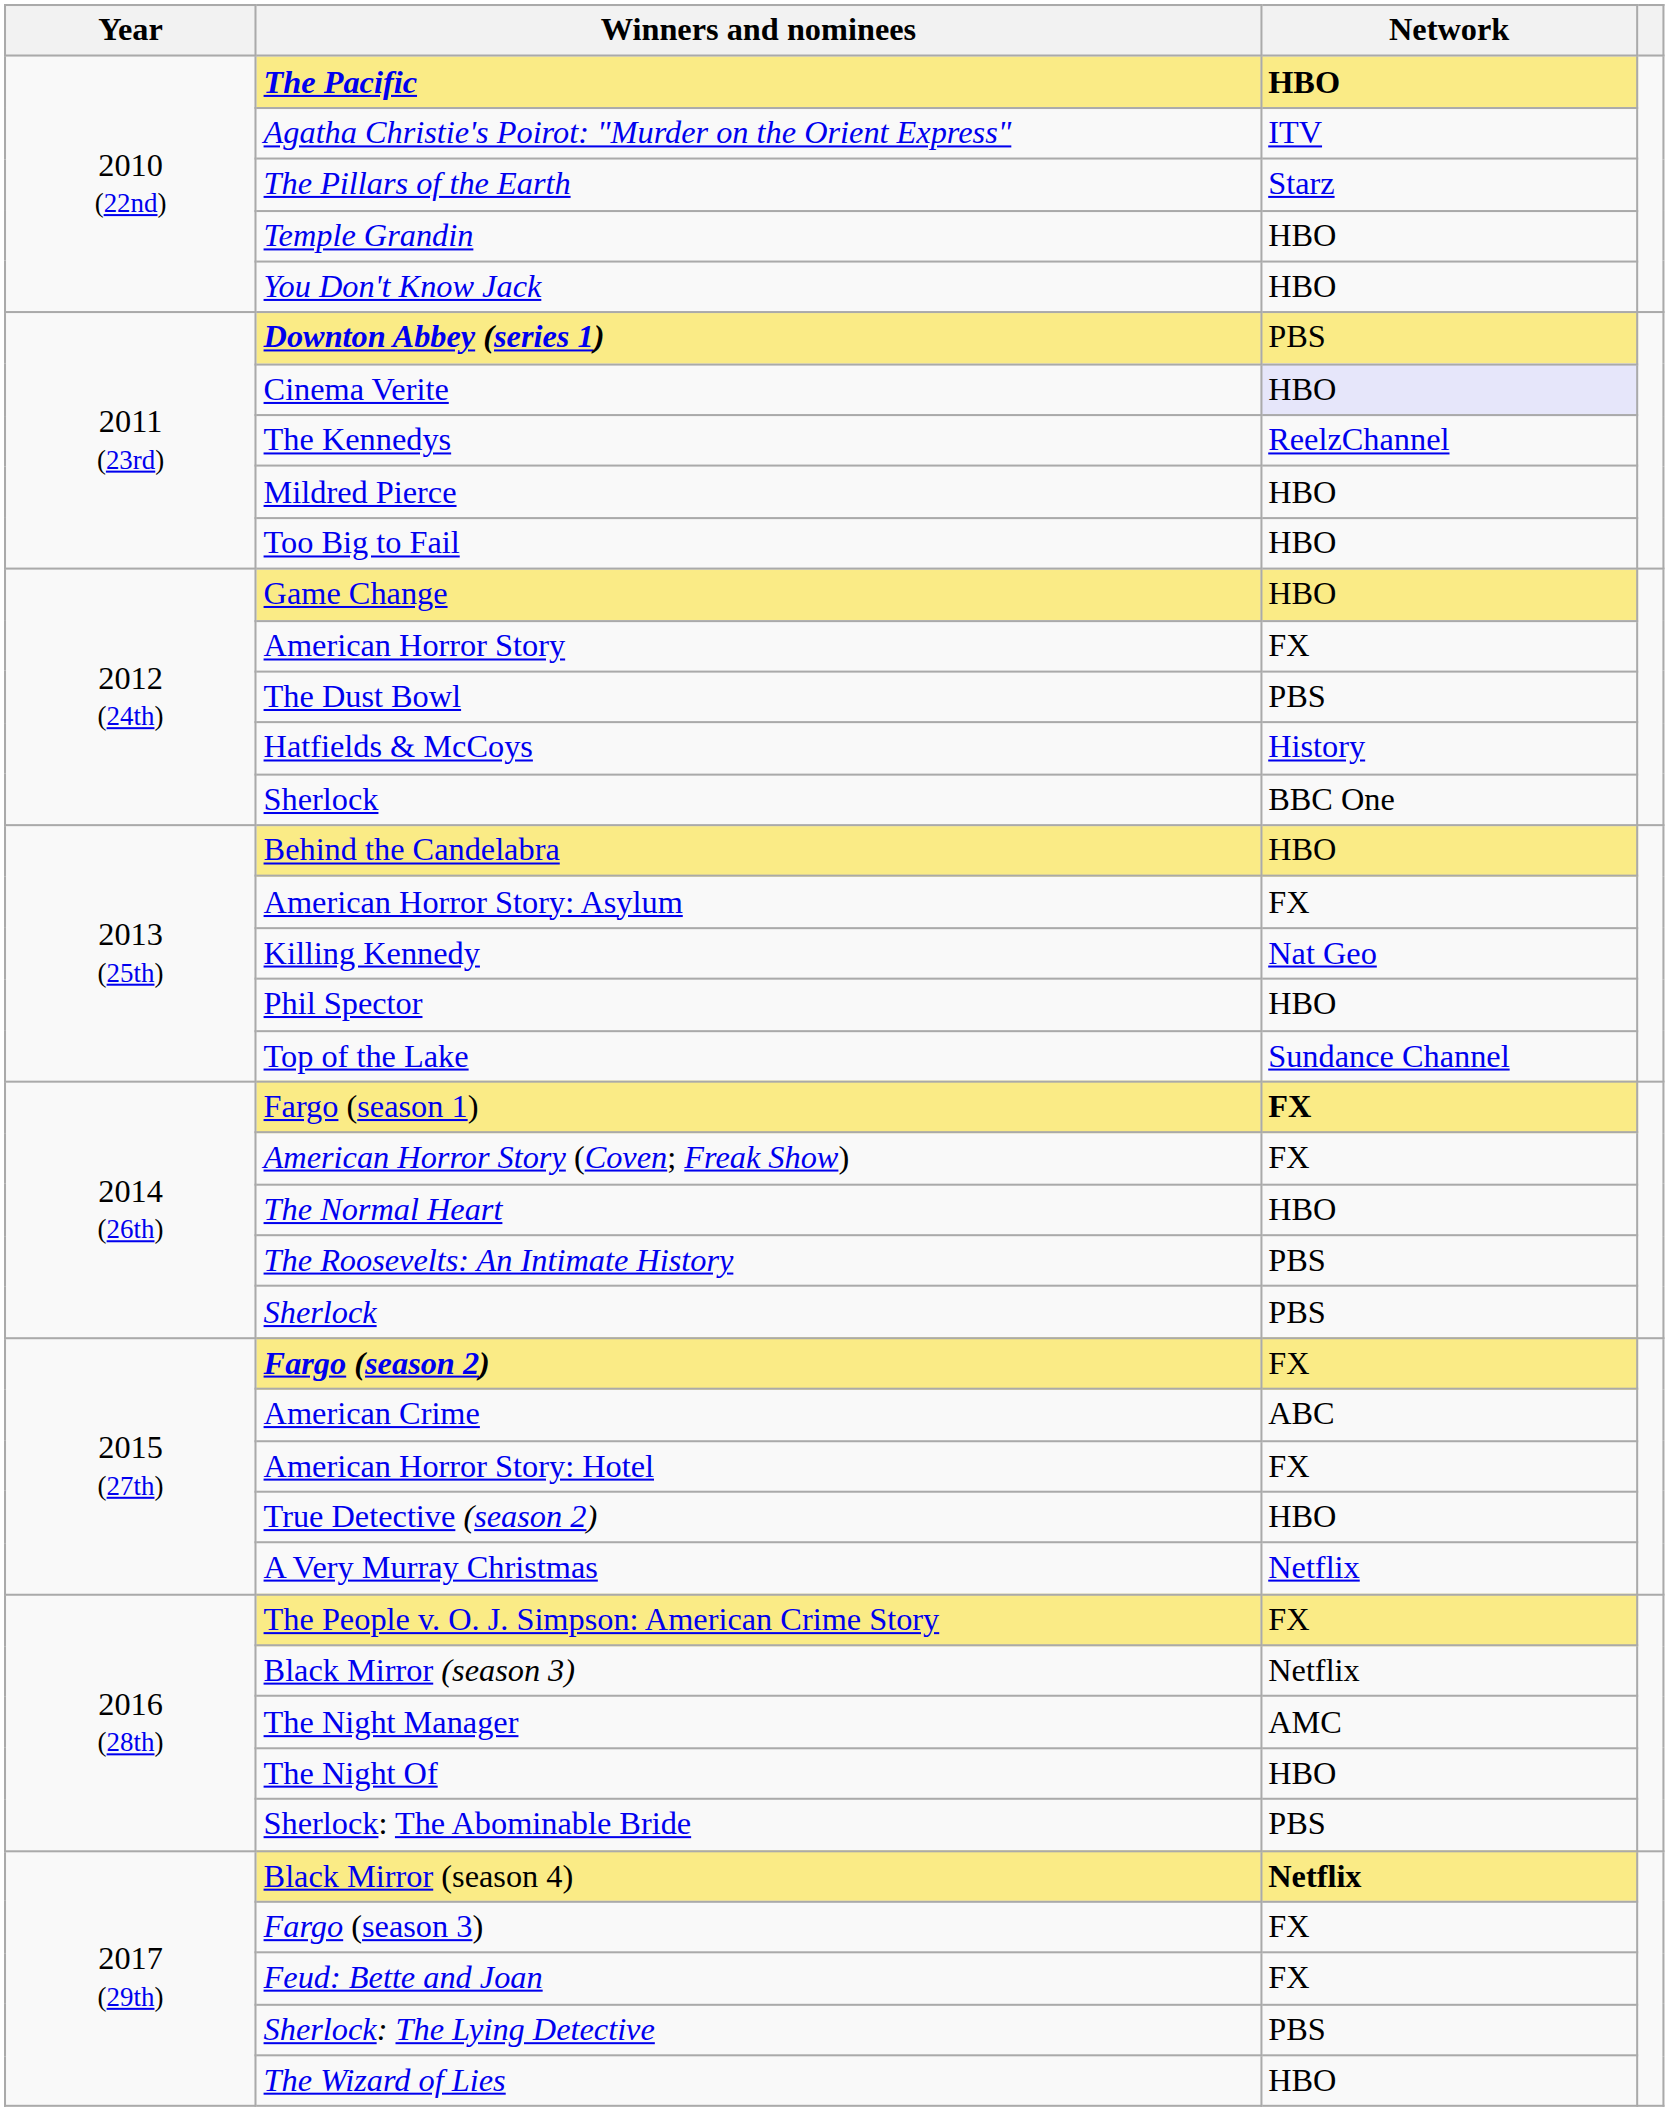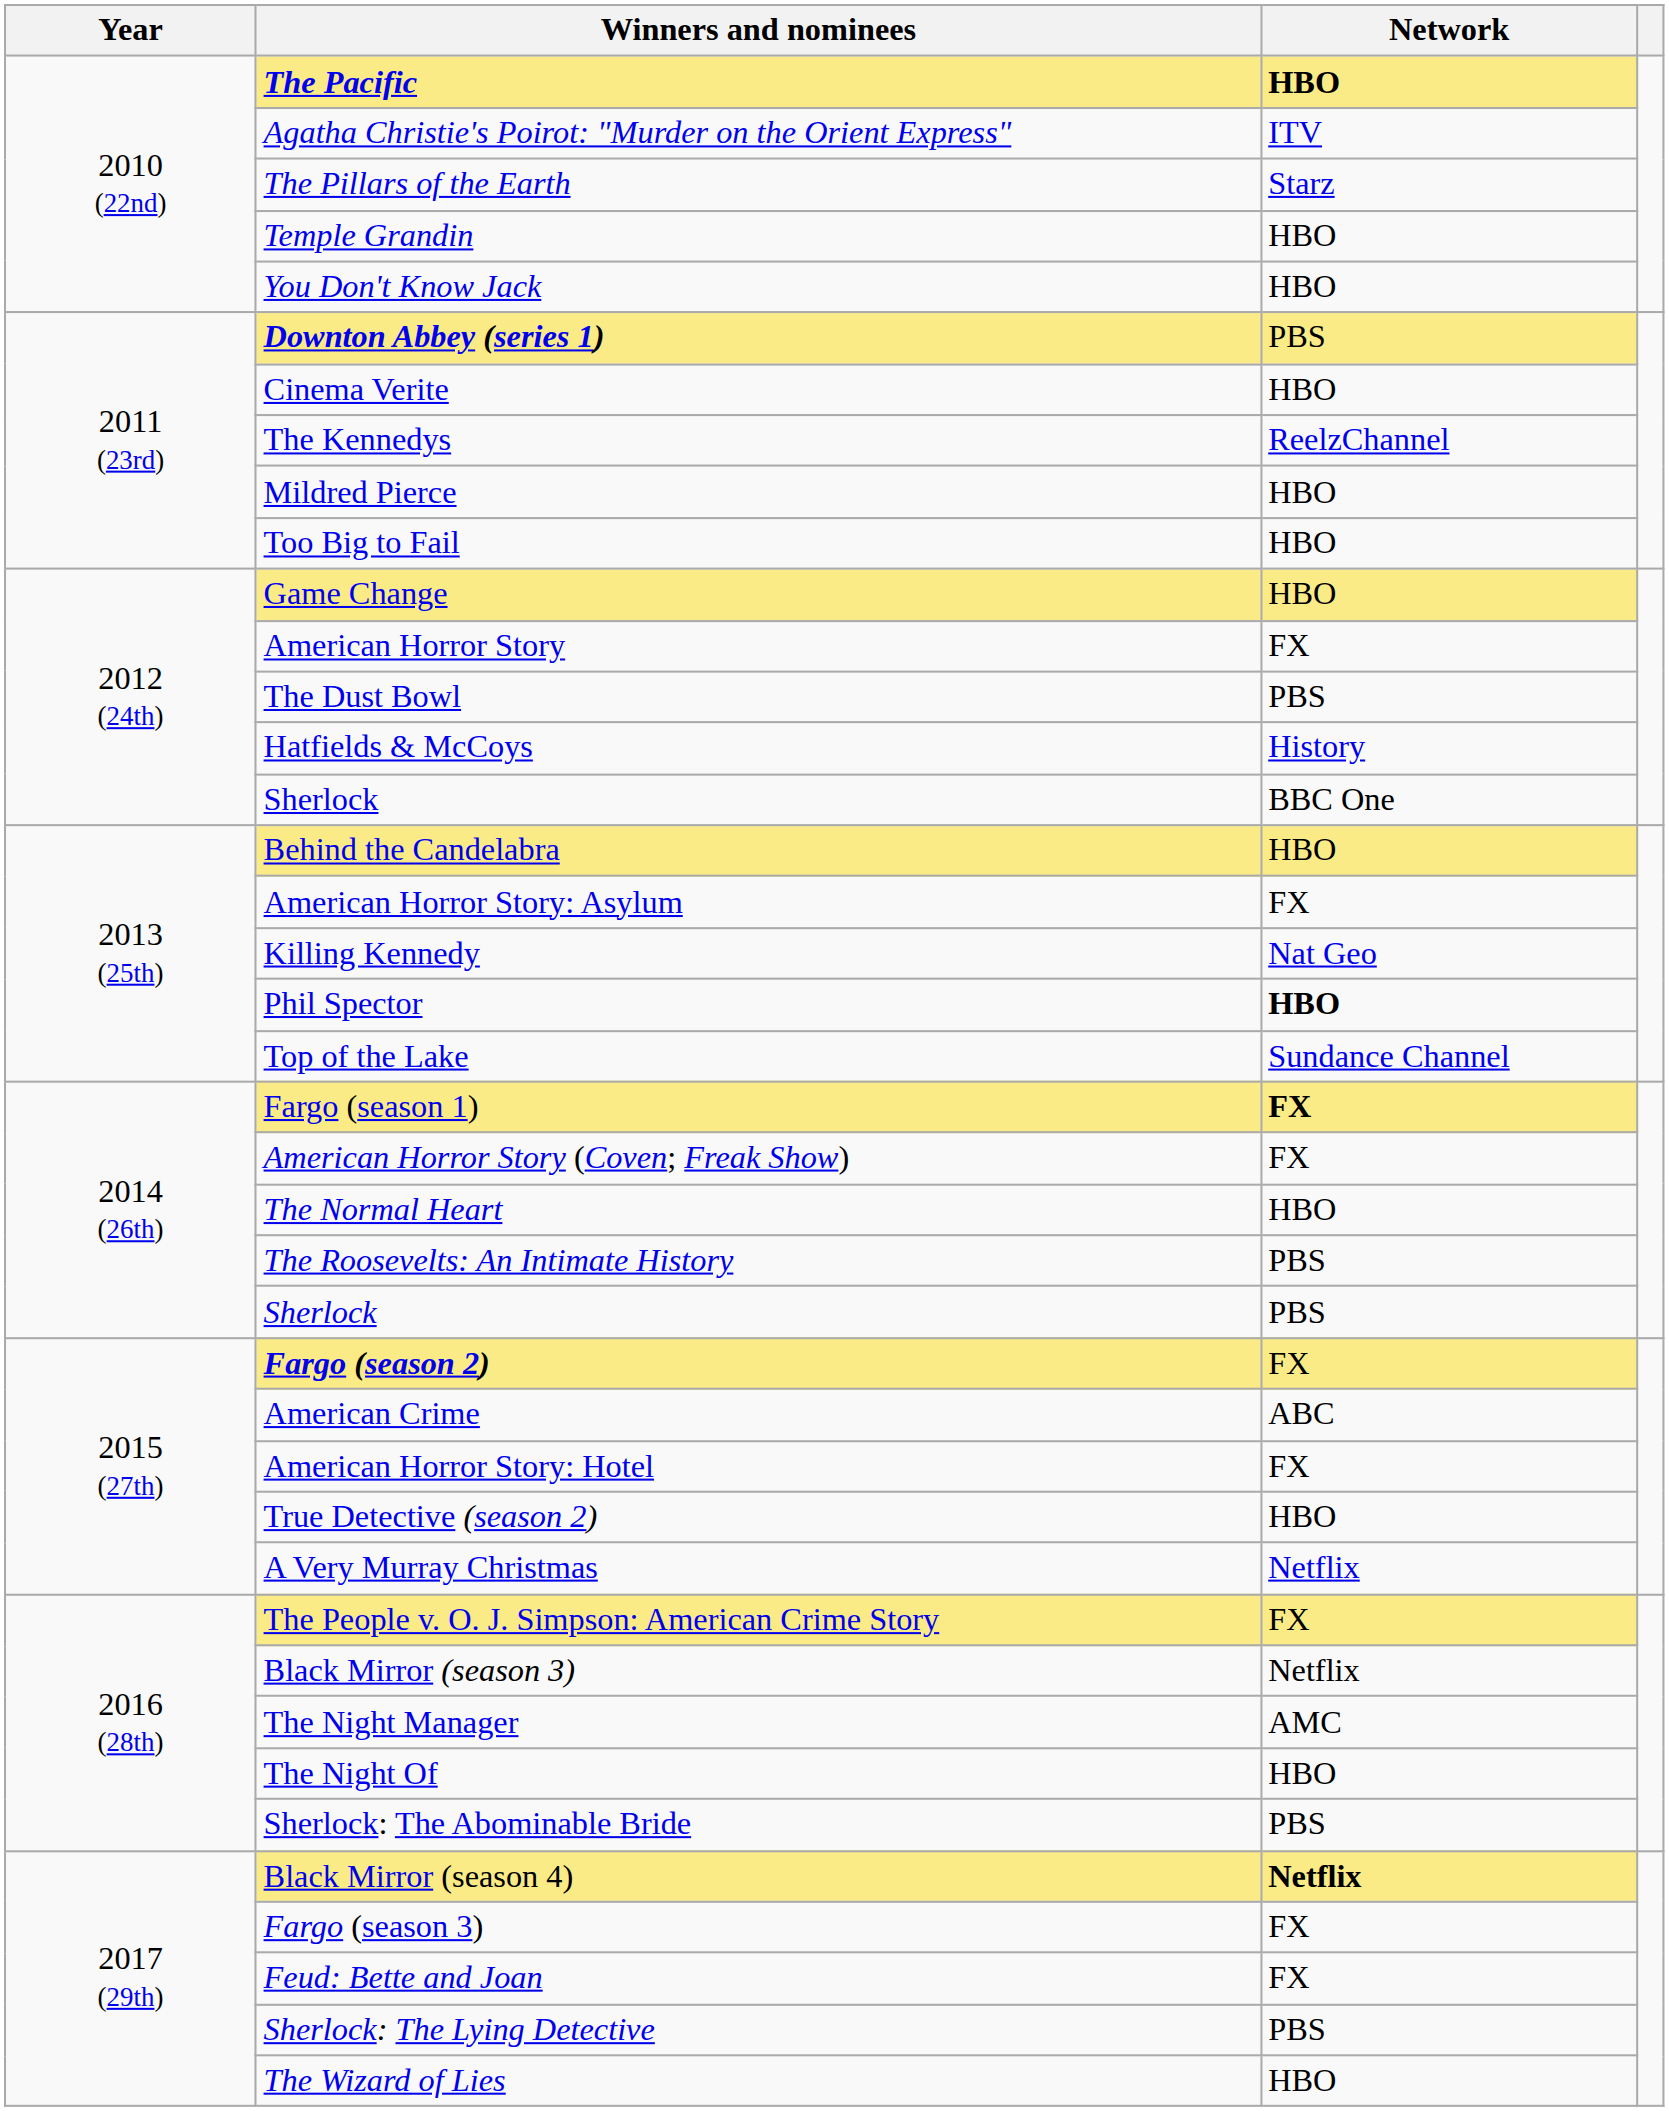(1302, 388) lavender background -> (1302, 388) no background
(1302, 1004) normal -> (1304, 1004) bold
